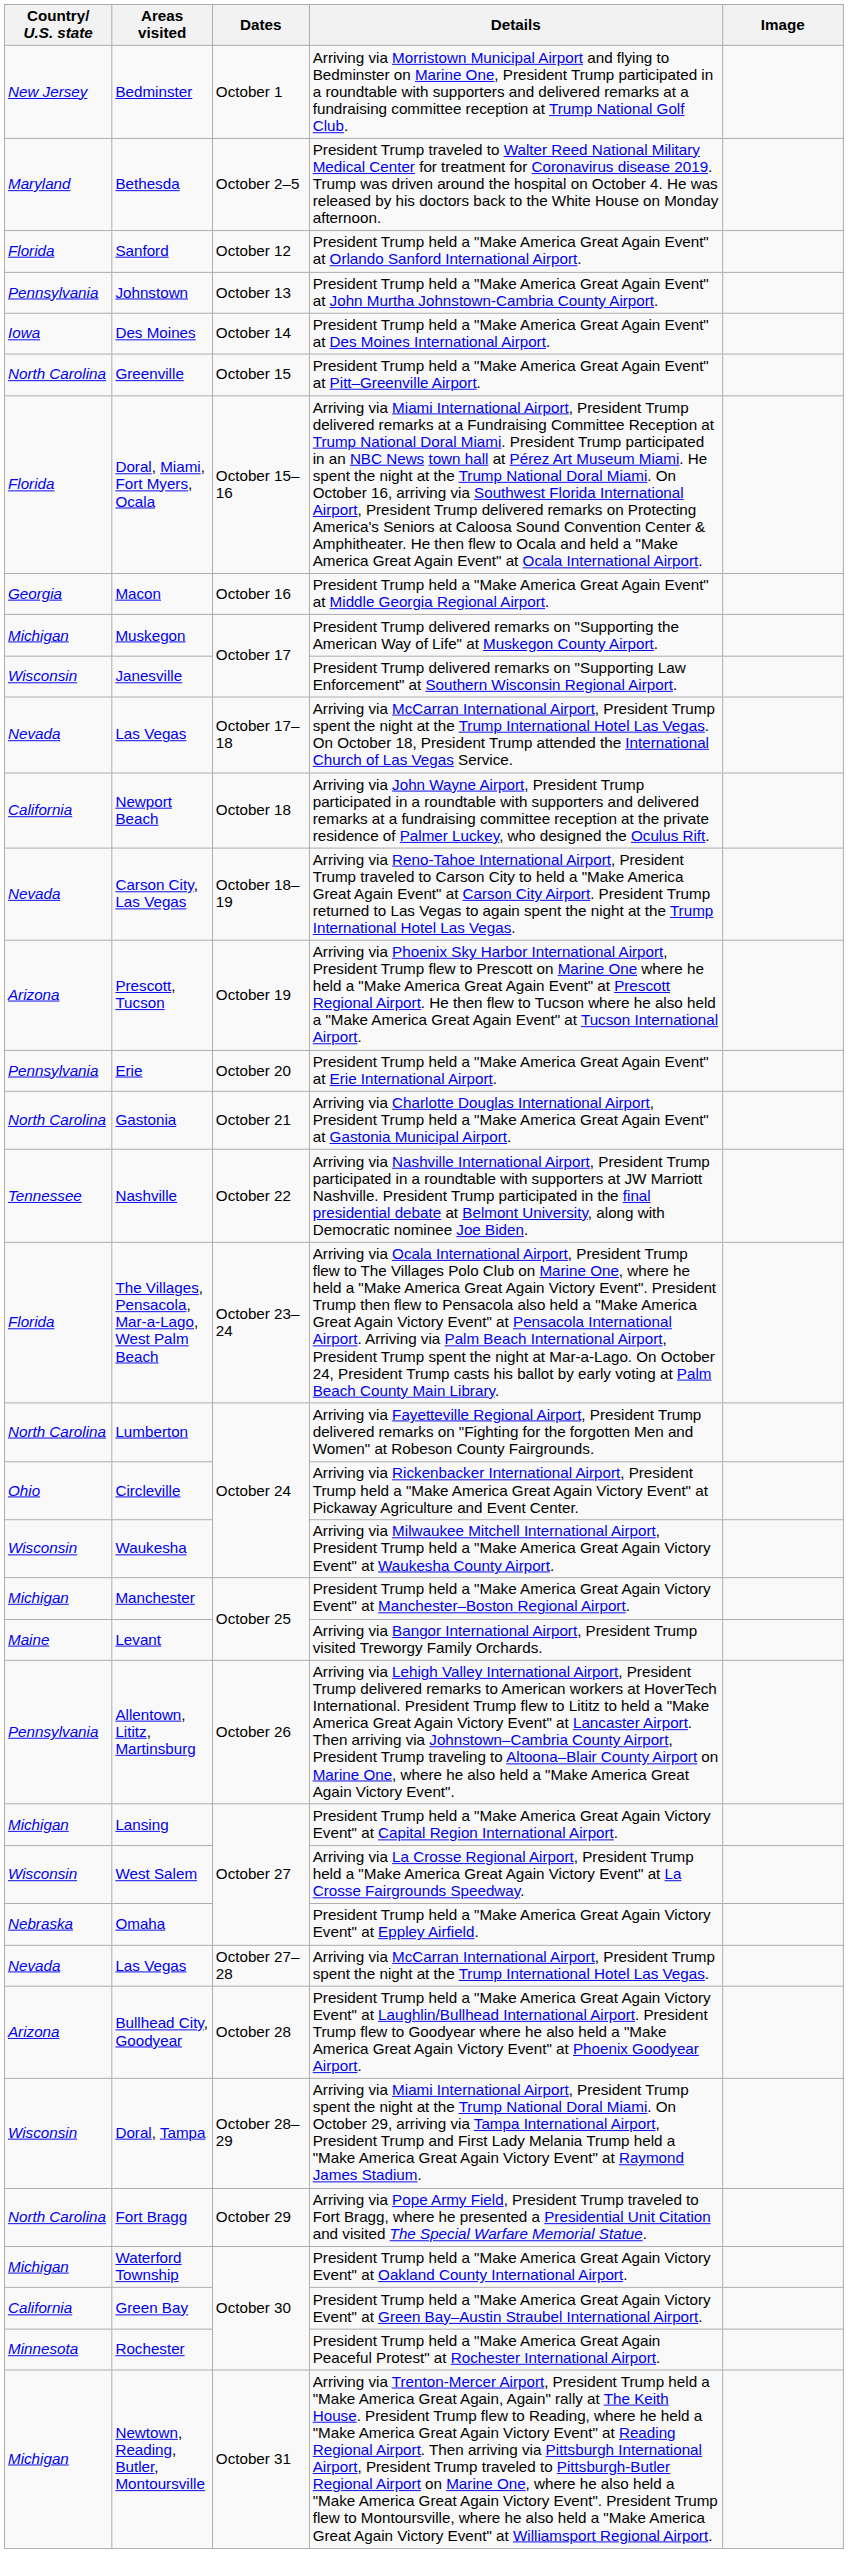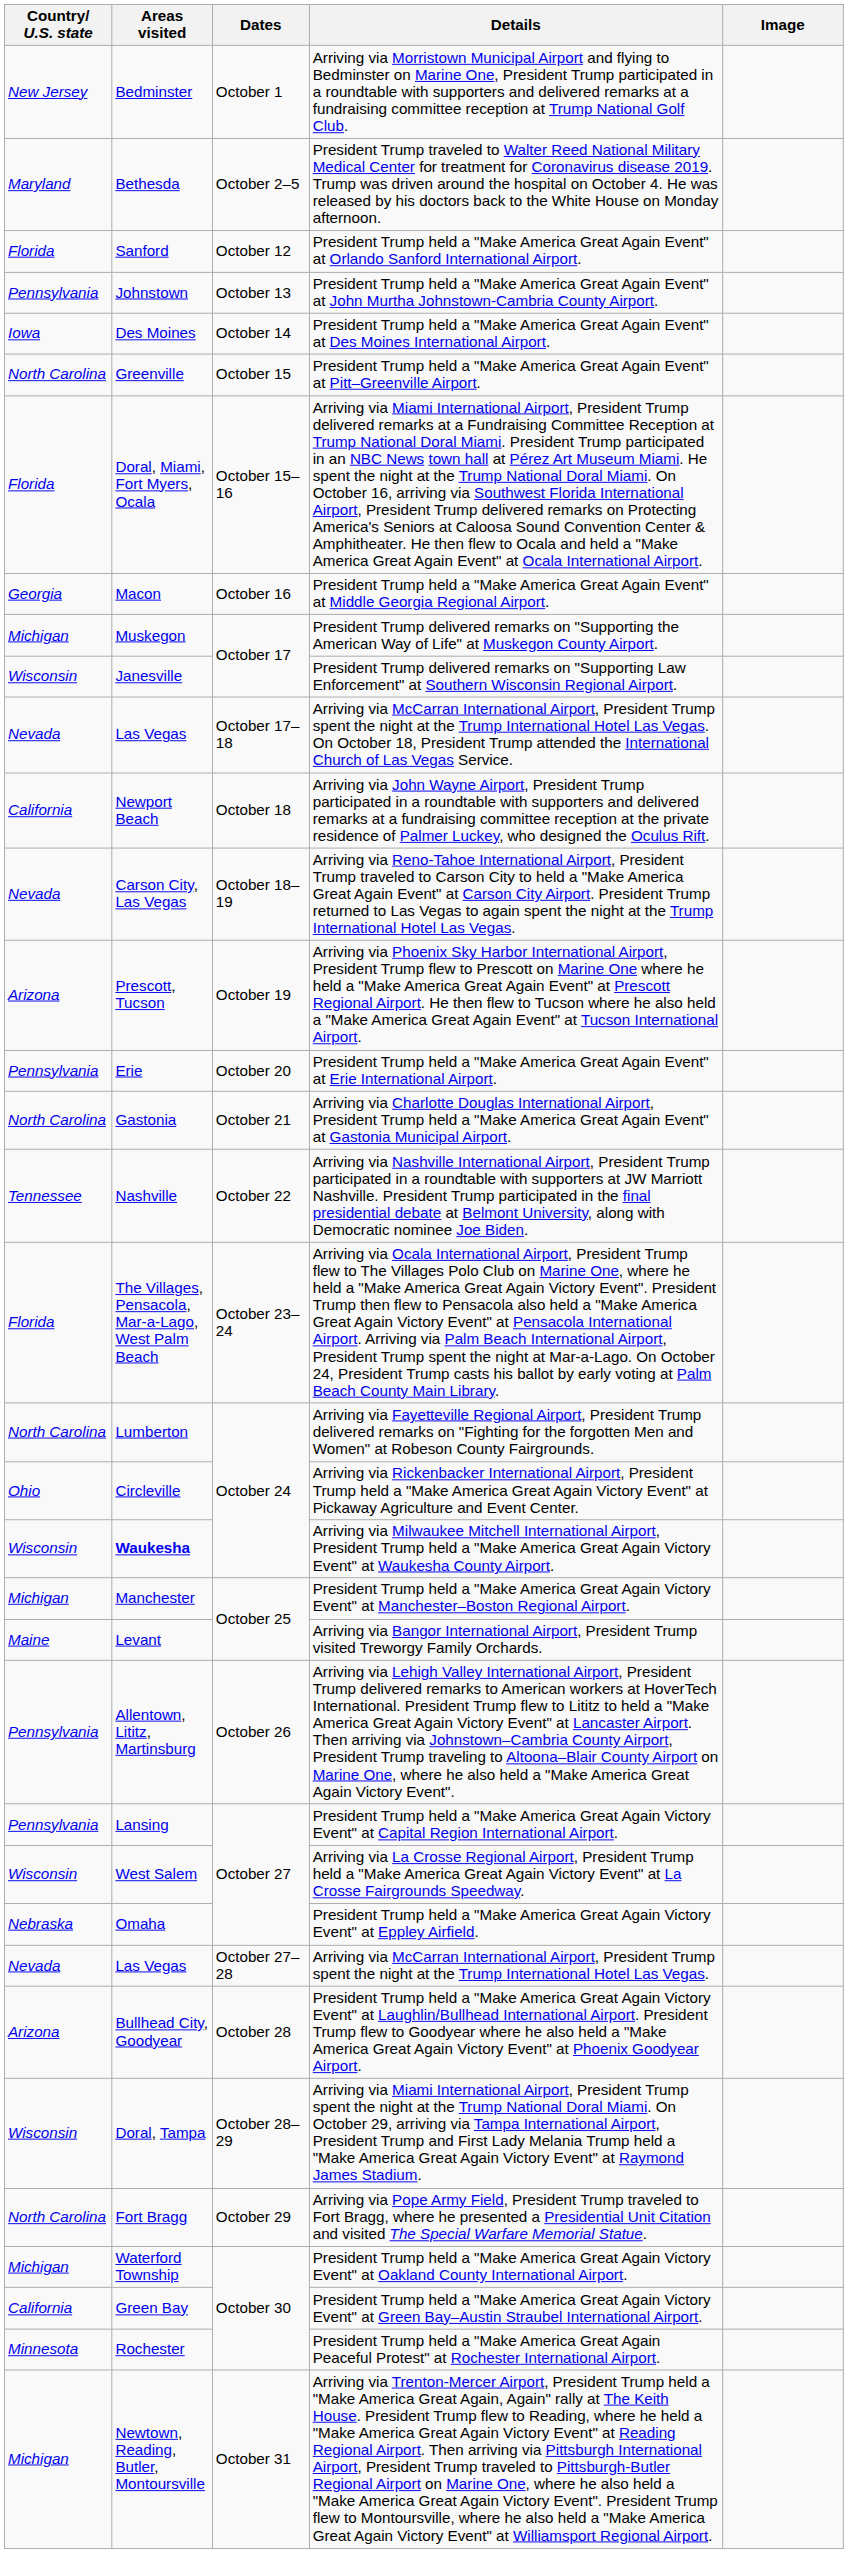(151, 1548) normal -> (153, 1548) bold
(38, 1824) Michigan -> (53, 1824) Pennsylvania
